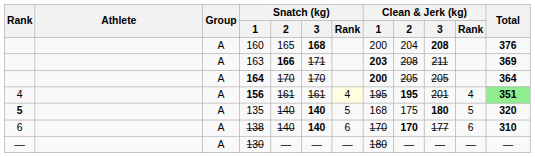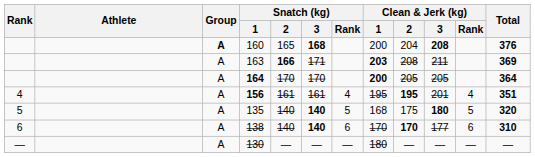(221, 45) normal -> (221, 45) bold
(347, 95) lightyellow background -> (347, 95) no background
(508, 95) lightgreen background -> (508, 95) no background
(20, 111) bold -> (20, 111) normal
